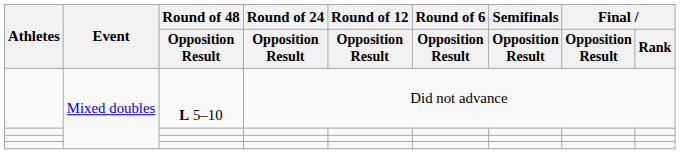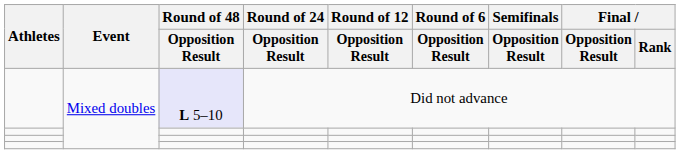(201, 116) no background -> (201, 116) lavender background
